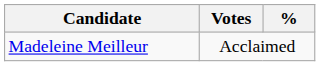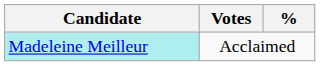(78, 46) no background -> (78, 46) paleturquoise background
